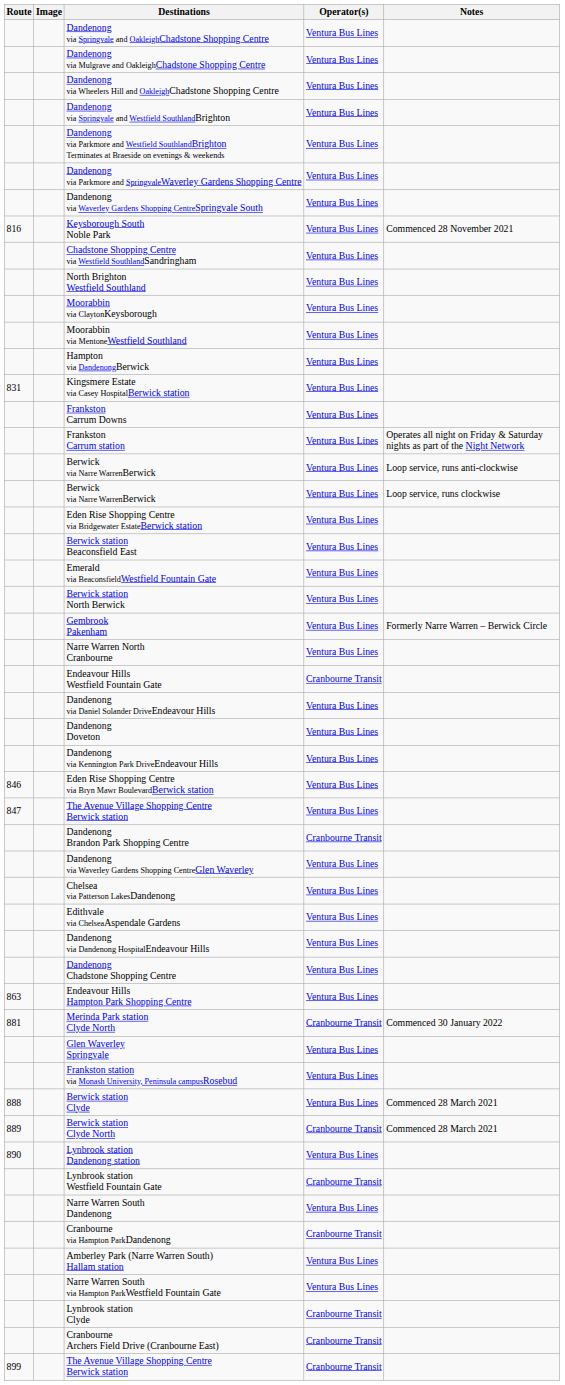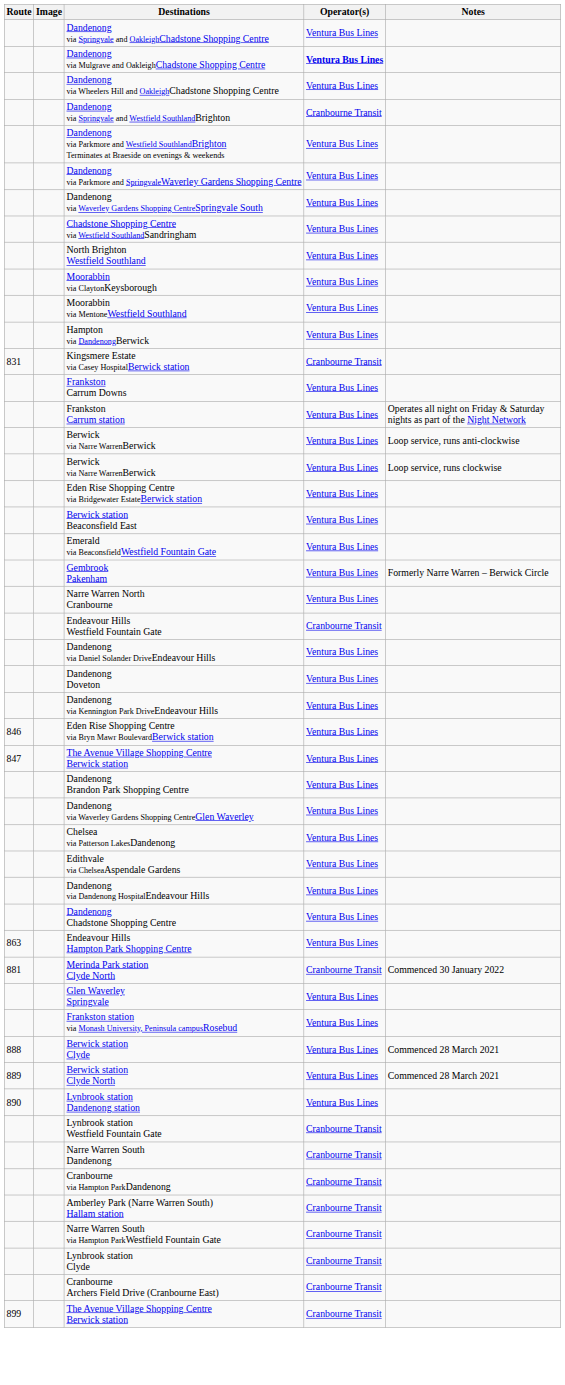(342, 59) normal -> (345, 59) bold
(342, 112) Ventura Bus Lines -> (344, 112) Cranbourne Transit
- row: (14, 229)
(342, 388) Ventura Bus Lines -> (344, 361) Cranbourne Transit
- row: (19, 600)
(344, 837) Cranbourne Transit -> (342, 785) Ventura Bus Lines
(344, 1128) Cranbourne Transit -> (342, 1076) Ventura Bus Lines
(342, 1208) Ventura Bus Lines -> (344, 1155) Cranbourne Transit
(342, 1261) Ventura Bus Lines -> (344, 1208) Cranbourne Transit
(342, 1287) Ventura Bus Lines -> (344, 1234) Cranbourne Transit
